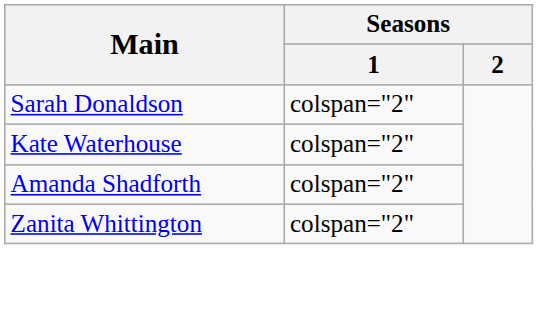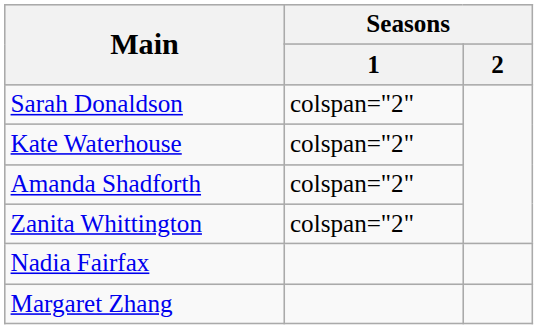+ row: (80, 263)
+ row: (92, 303)
